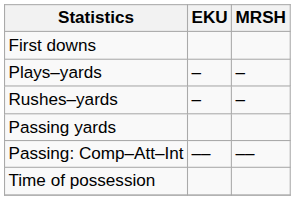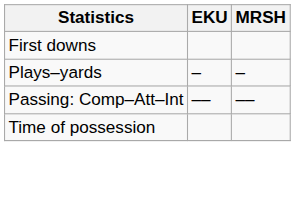- row: (63, 99)
- row: (62, 126)
